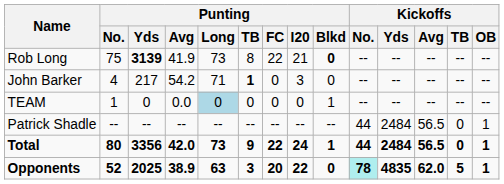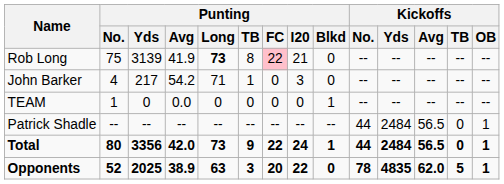(146, 59) bold -> (146, 59) normal
(218, 59) normal -> (218, 59) bold
(275, 59) no background -> (275, 59) pink background
(331, 59) bold -> (331, 59) normal
(250, 80) bold -> (250, 80) normal
(218, 102) lightblue background -> (218, 102) no background
(363, 168) paleturquoise background -> (363, 168) no background
